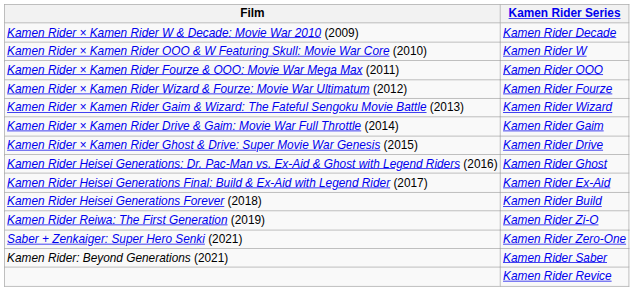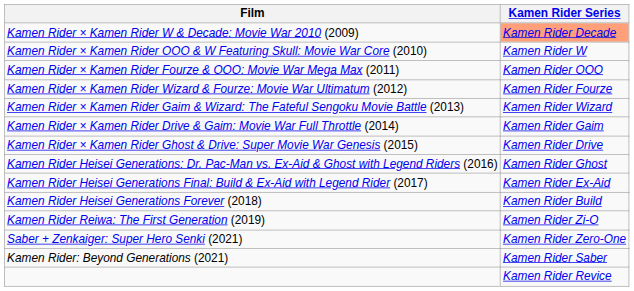(560, 32) no background -> (560, 32) lightsalmon background
